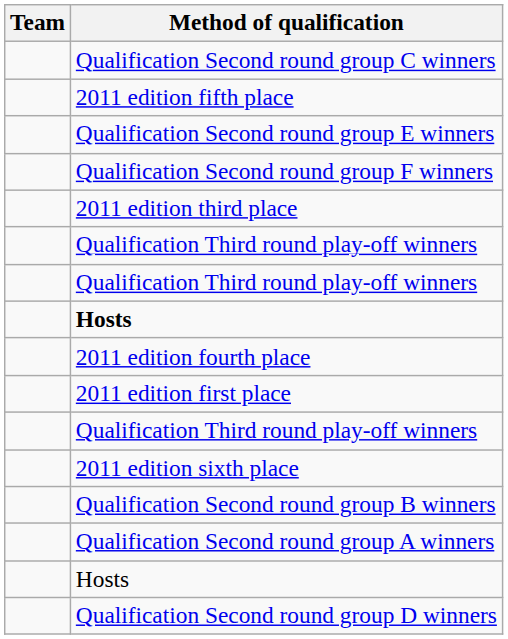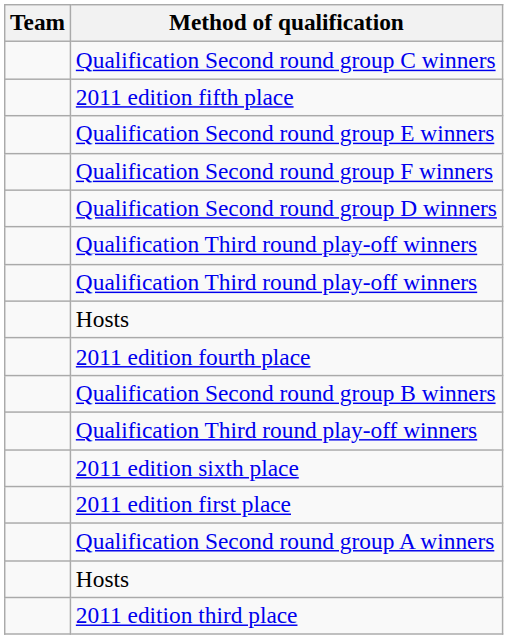(187, 208) 2011 edition third place -> (286, 208) Qualification Second round group D winners
(104, 319) bold -> (102, 319) normal
(183, 393) 2011 edition first place -> (286, 393) Qualification Second round group B winners
(286, 504) Qualification Second round group B winners -> (183, 504) 2011 edition first place
(286, 615) Qualification Second round group D winners -> (187, 615) 2011 edition third place
